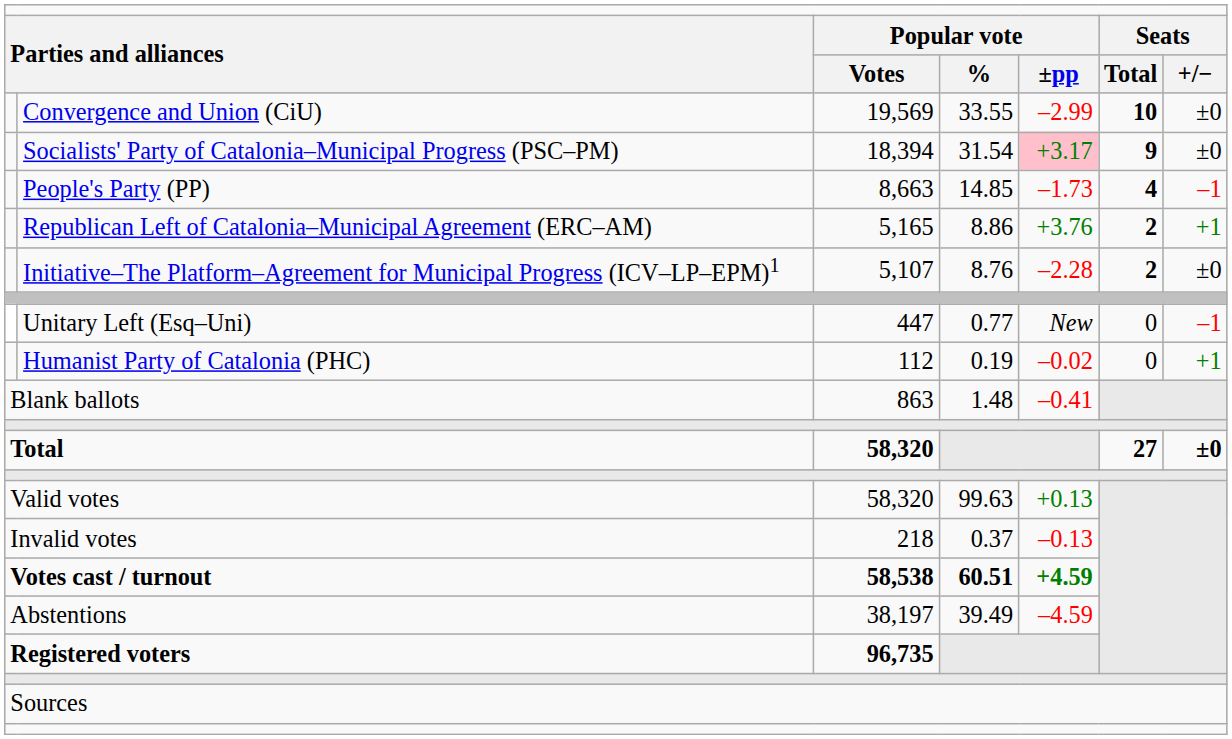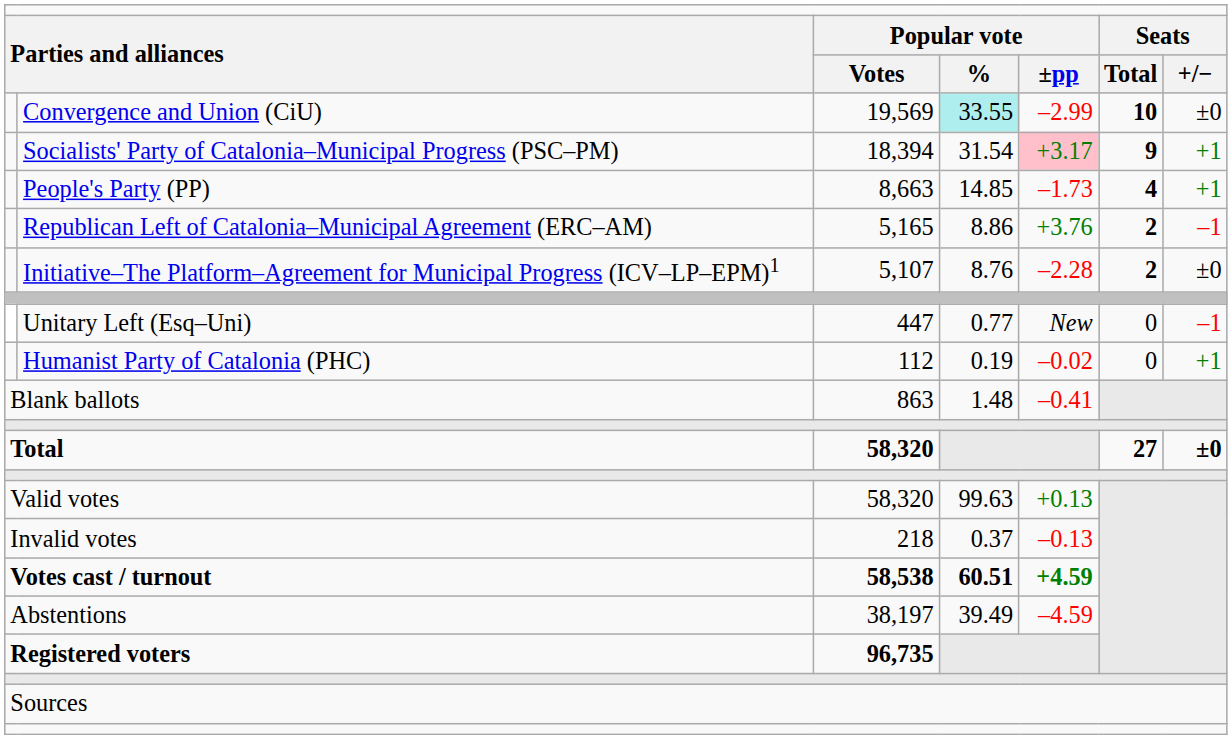(986, 112) no background -> (986, 112) paleturquoise background
(1209, 150) ±0 -> (1209, 150) +1
(1209, 189) –1 -> (1209, 189) +1
(1209, 227) +1 -> (1209, 227) –1
